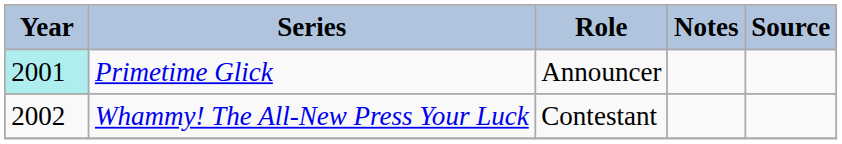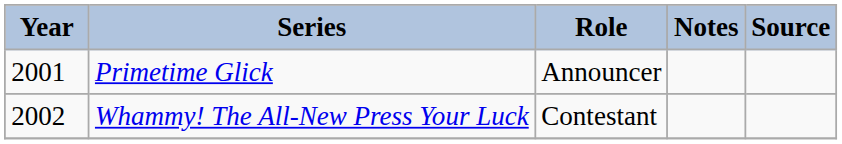(38, 71) paleturquoise background -> (38, 71) no background
